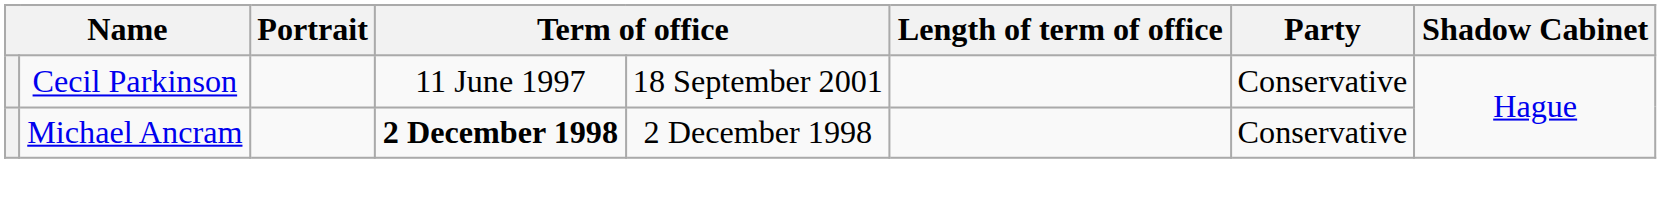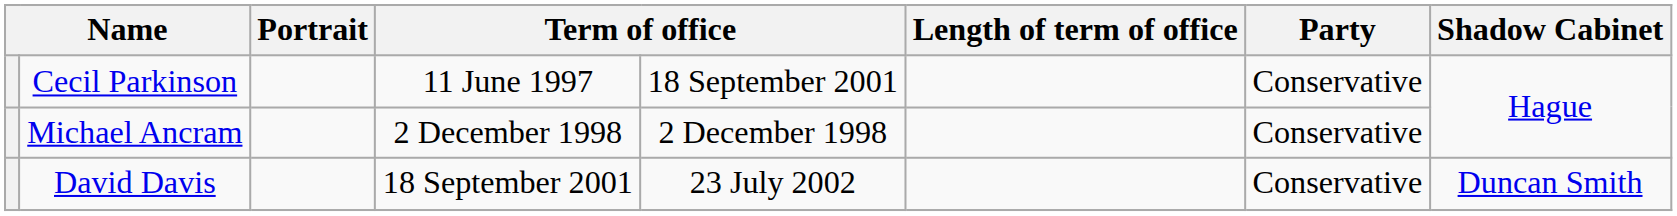(500, 132) bold -> (508, 132) normal
+ row: (135, 183)
